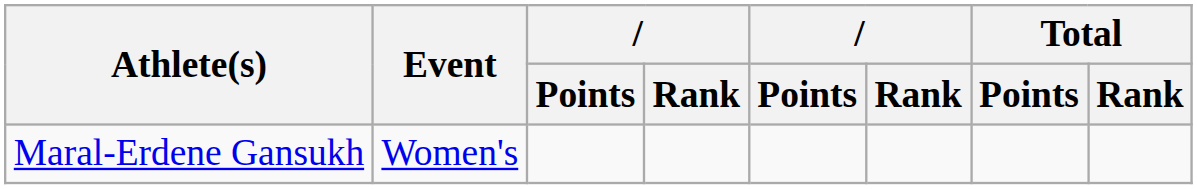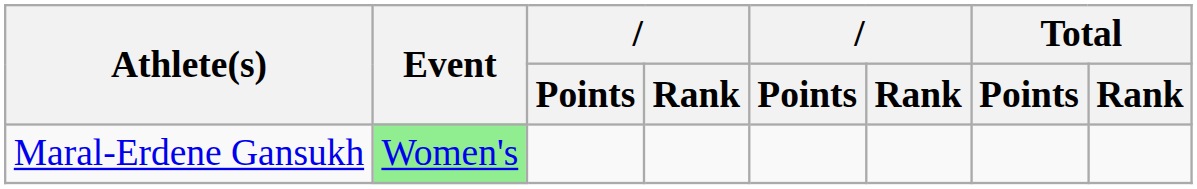(450, 152) no background -> (450, 152) lightgreen background
